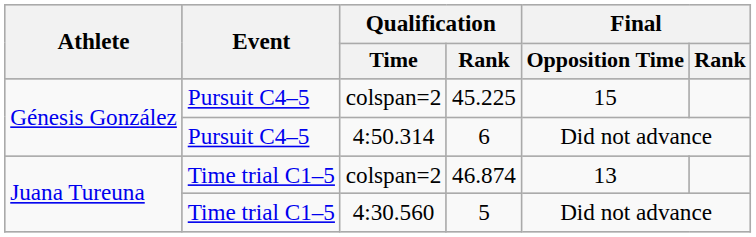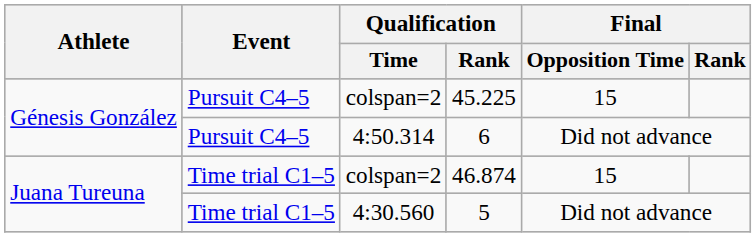(605, 174) 13 -> (605, 174) 15
